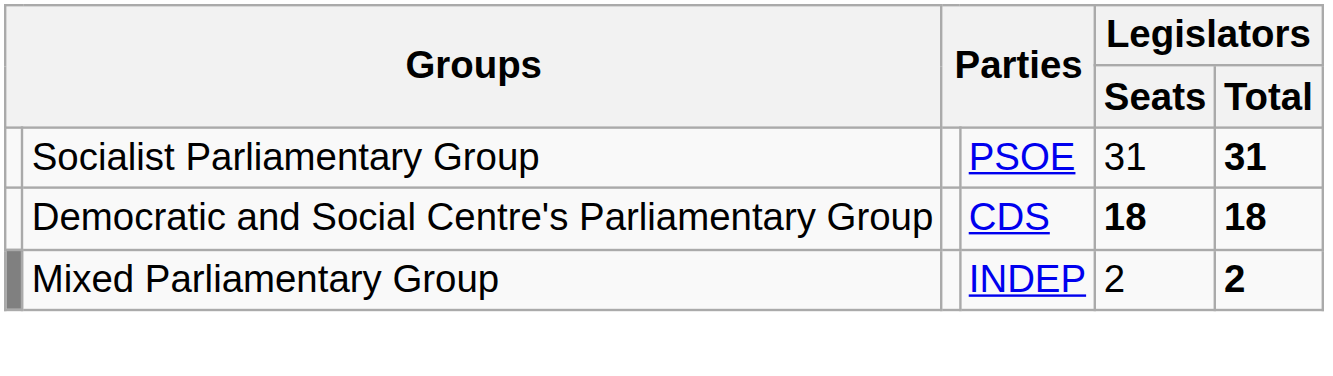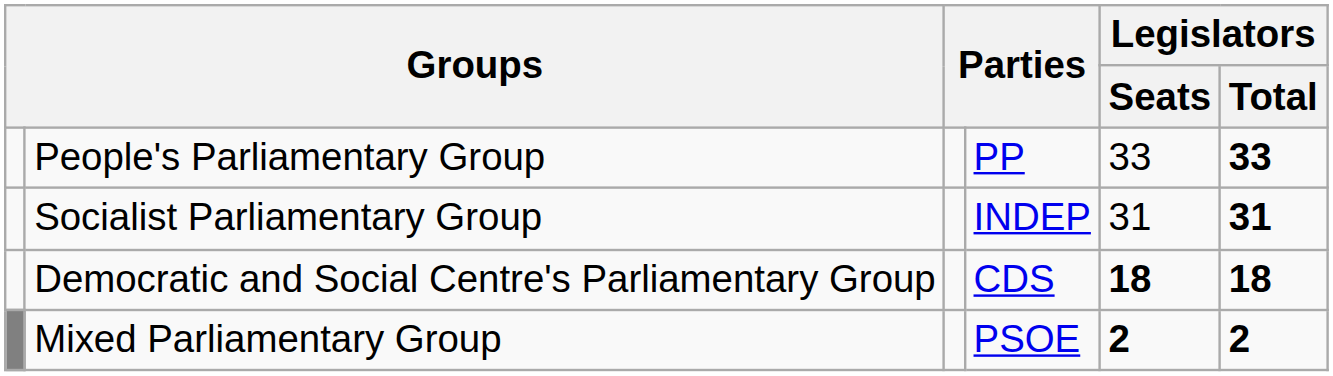+ row: (290, 156)
(1022, 156) PSOE -> (1032, 217) INDEP
(1027, 278) INDEP -> (1027, 339) PSOE
(1114, 278) normal -> (1119, 339) bold
